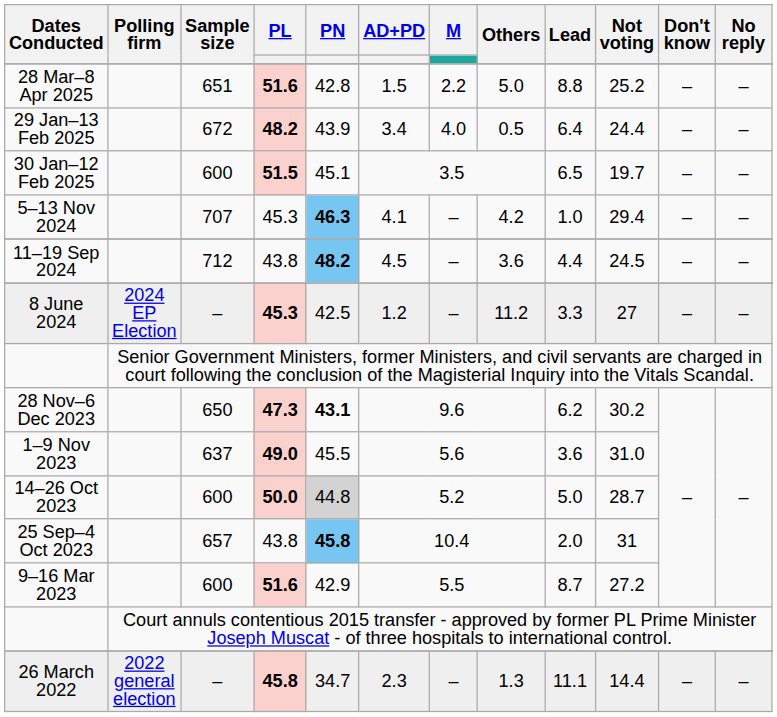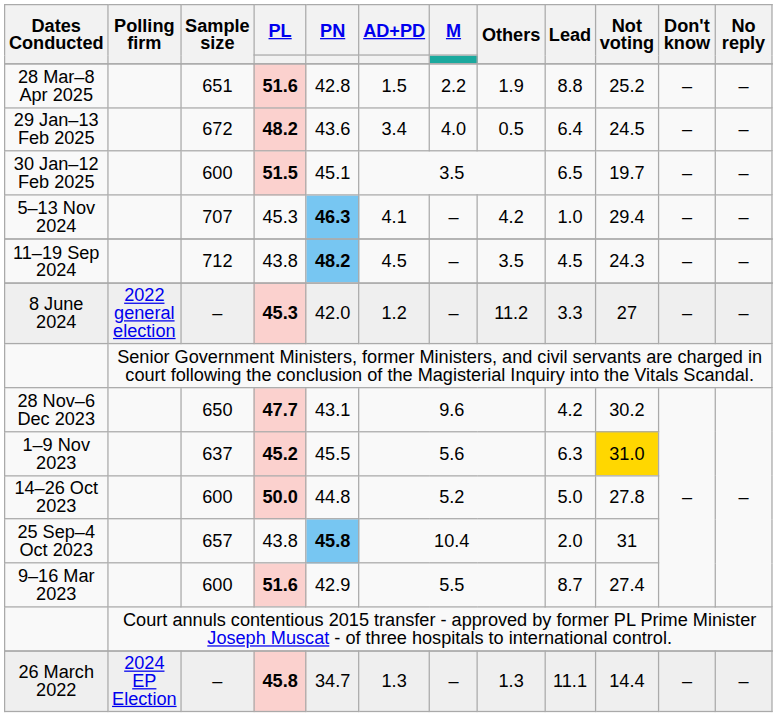(511, 86) 5.0 -> (511, 86) 1.9
(333, 130) 43.9 -> (333, 130) 43.6
(627, 130) 24.4 -> (627, 130) 24.5
(511, 261) 3.6 -> (511, 261) 3.5
(570, 261) 4.4 -> (570, 261) 4.5
(627, 261) 24.5 -> (627, 261) 24.3
(144, 314) 2024 EP Election -> (144, 314) 2022 general election
(333, 314) 42.5 -> (333, 314) 42.0
(280, 410) 47.3 -> (280, 410) 47.7
(333, 410) bold -> (333, 410) normal
(570, 410) 6.2 -> (570, 410) 4.2
(280, 454) 49.0 -> (280, 454) 45.2
(570, 454) 3.6 -> (570, 454) 6.3
(627, 454) no background -> (627, 454) gold background
(333, 498) lightgrey background -> (333, 498) no background
(627, 498) 28.7 -> (627, 498) 27.8
(627, 585) 27.2 -> (627, 585) 27.4
(144, 681) 2022 general election -> (144, 681) 2024 EP Election
(394, 681) 2.3 -> (394, 681) 1.3
